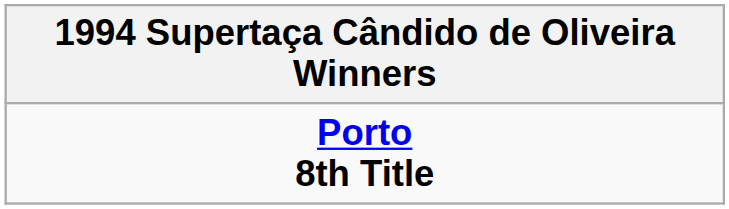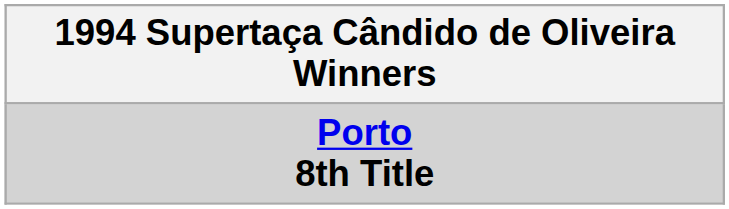(365, 152) no background -> (365, 152) lightgrey background
